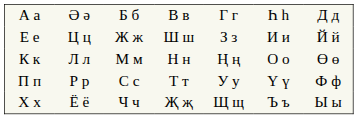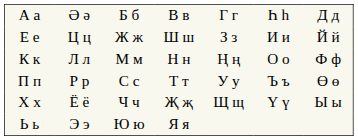(328, 59) Ө ө -> (328, 59) Ф ф
(278, 80) Ү ү -> (278, 80) Ъ ъ
(328, 80) Ф ф -> (328, 80) Ө ө
(278, 102) Ъ ъ -> (278, 102) Ү ү
+ row: (30, 124)
